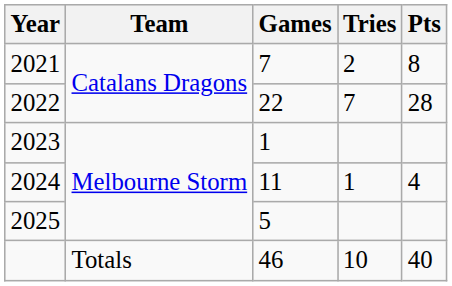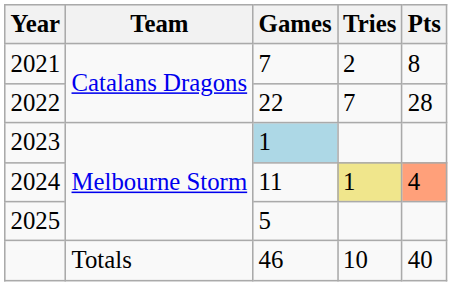(265, 142) no background -> (265, 142) lightblue background
(349, 181) no background -> (349, 181) khaki background
(414, 181) no background -> (414, 181) lightsalmon background
